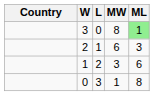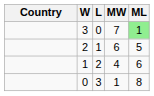(116, 30) 8 -> (116, 30) 7
(139, 47) 3 -> (139, 47) 5
(116, 64) 3 -> (116, 64) 4
